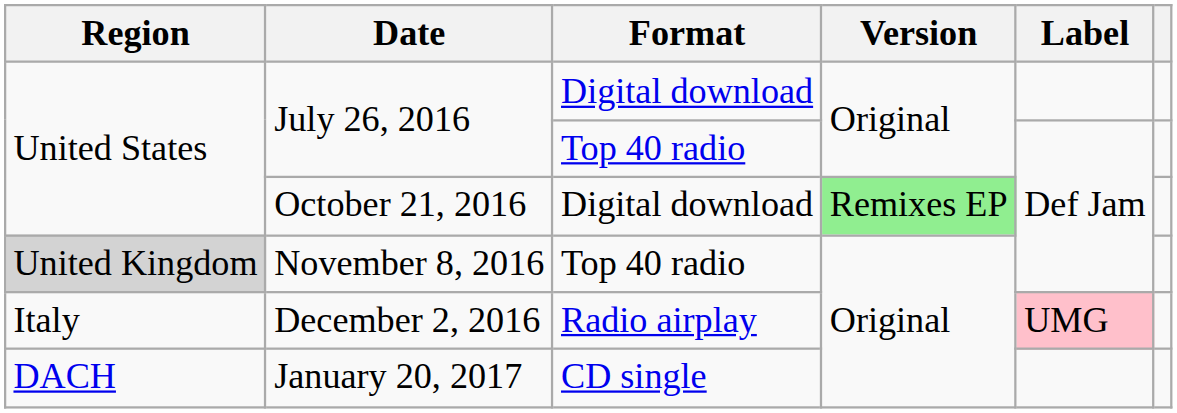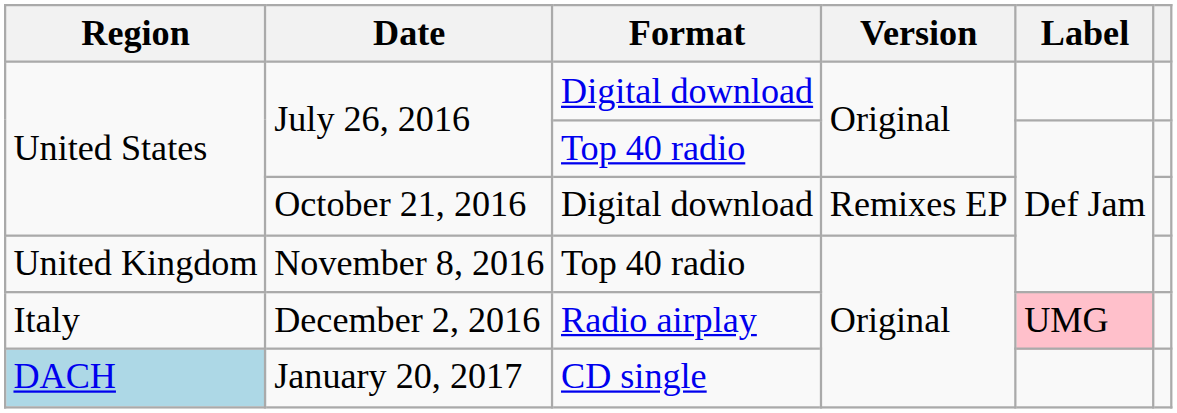(919, 205) lightgreen background -> (919, 205) no background
(136, 262) lightgrey background -> (136, 262) no background
(65, 377) no background -> (65, 377) lightblue background
